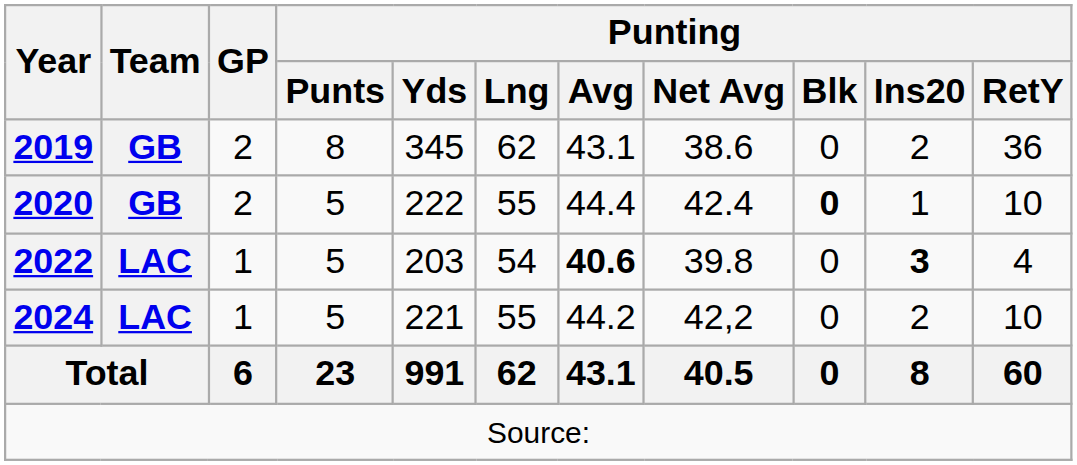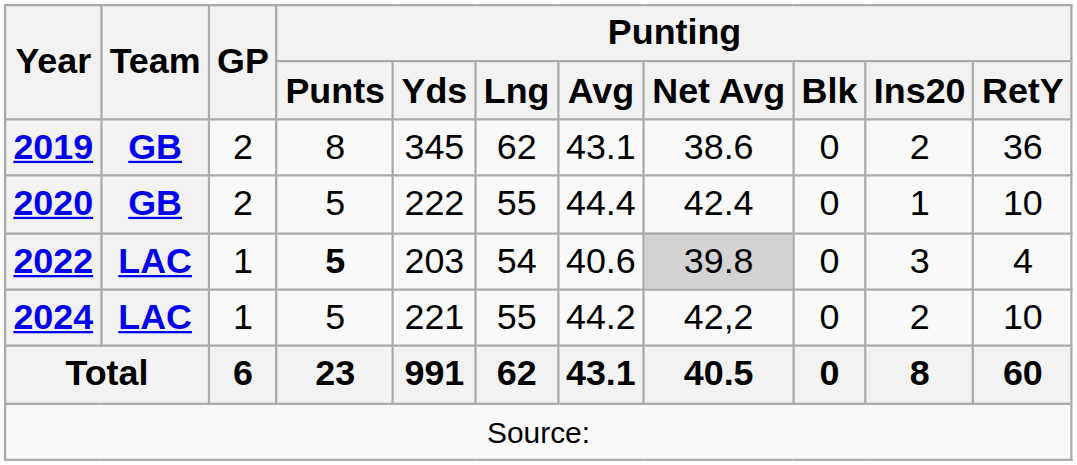(829, 203) bold -> (829, 203) normal
(335, 260) normal -> (335, 260) bold
(601, 260) bold -> (601, 260) normal
(719, 260) no background -> (719, 260) lightgrey background
(920, 260) bold -> (920, 260) normal
